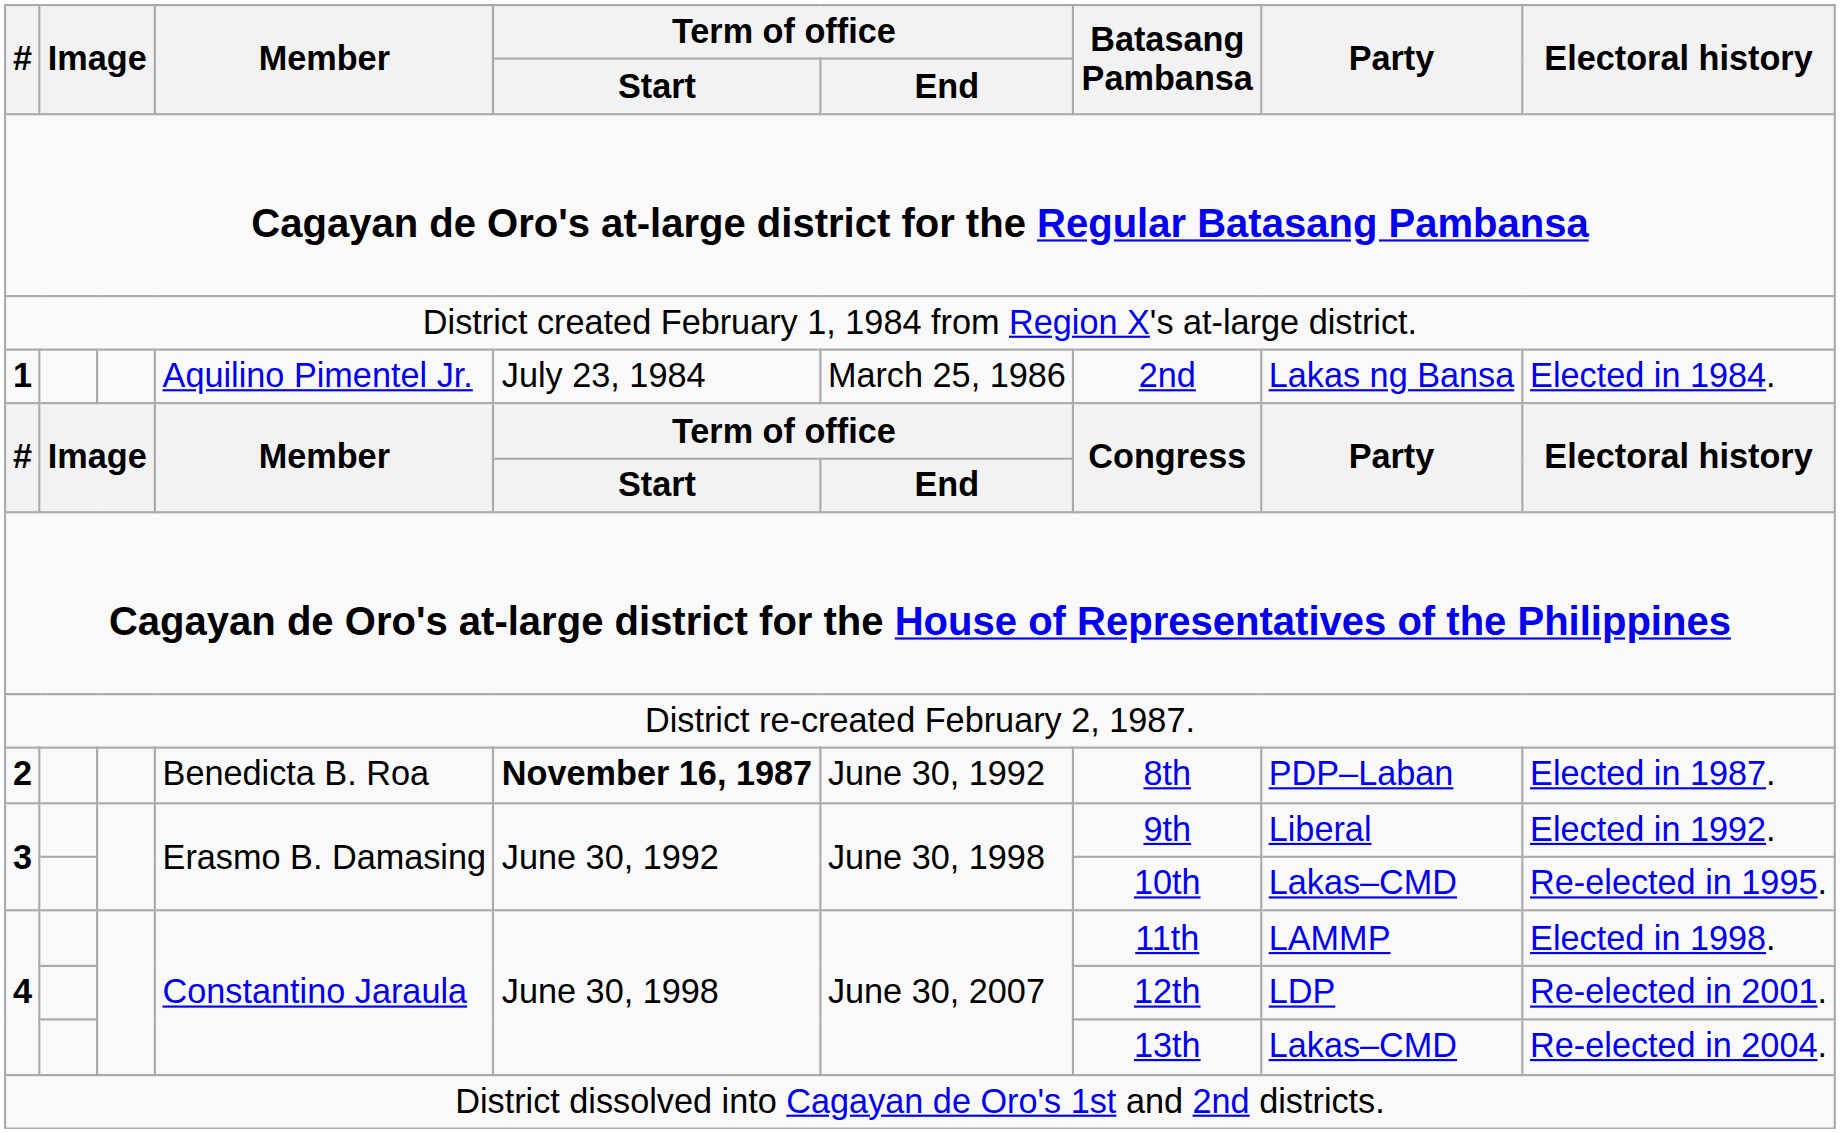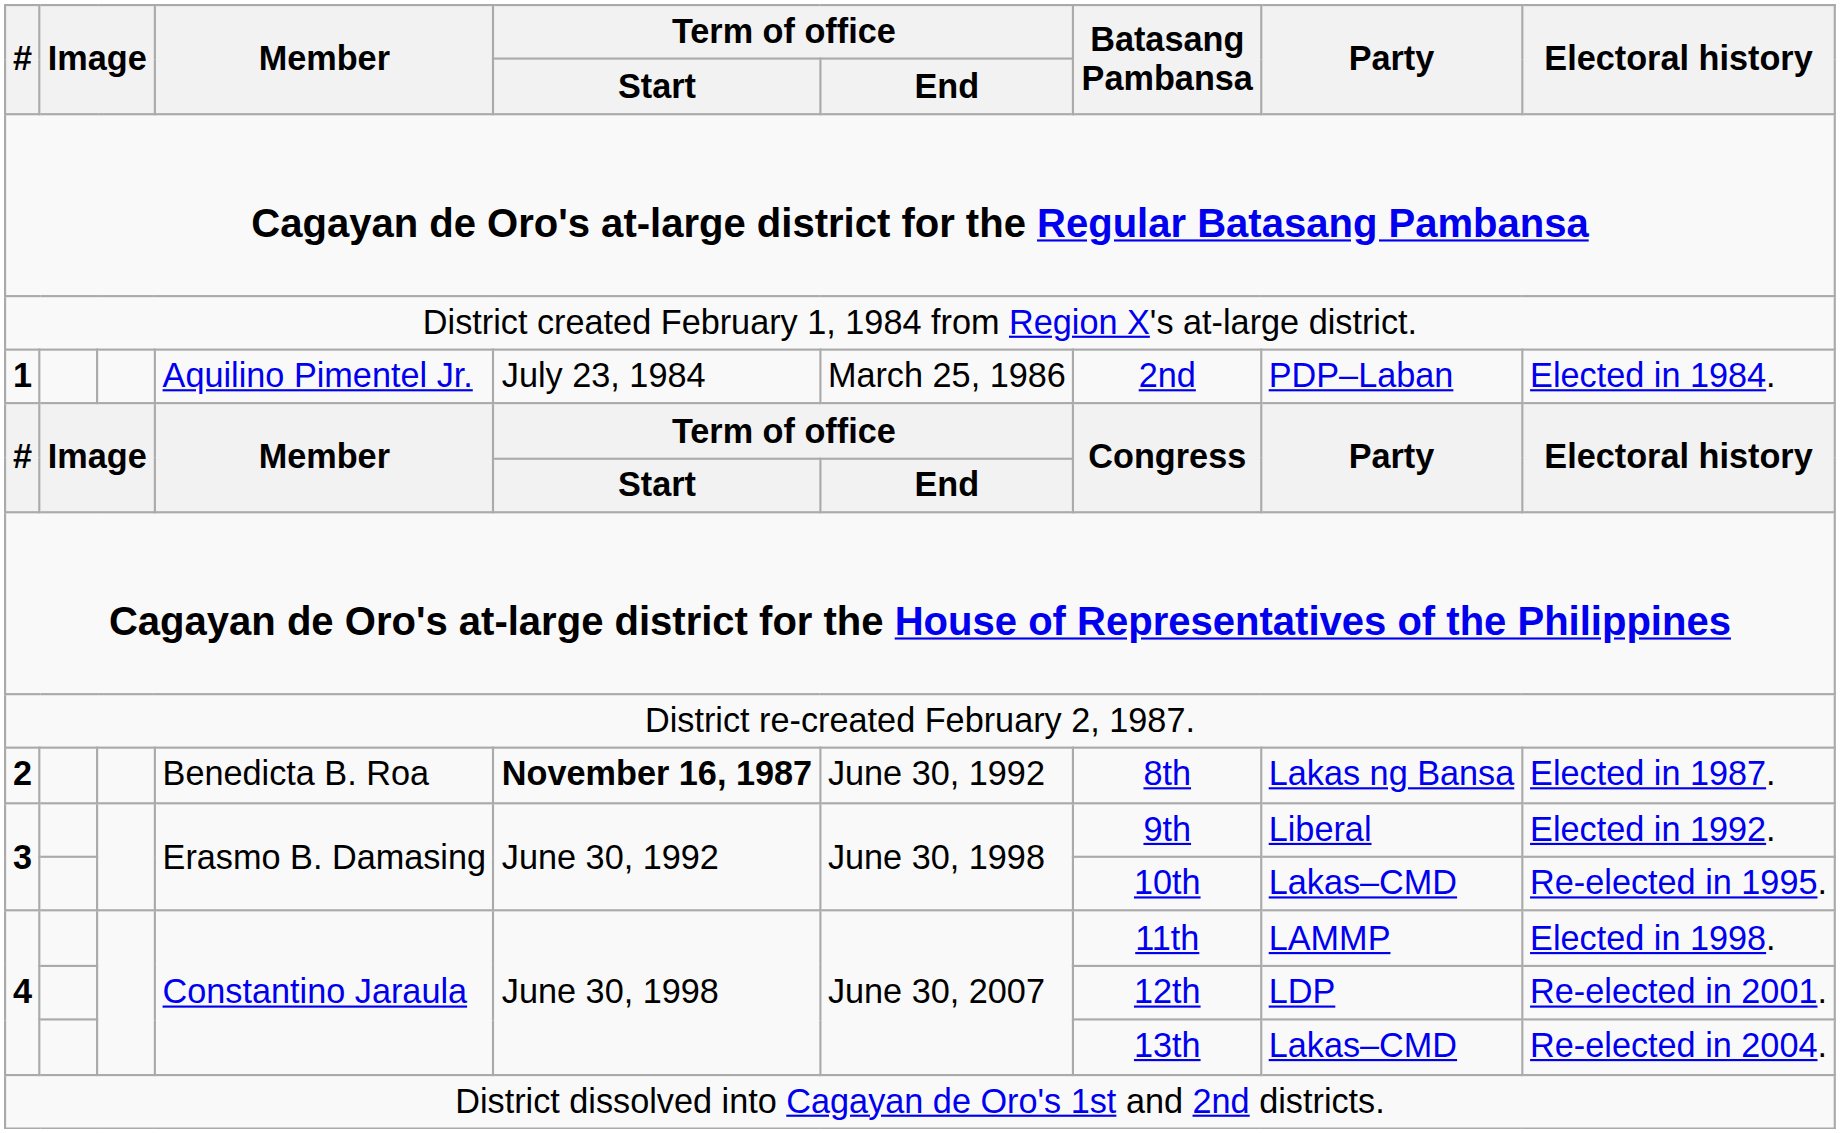(1391, 376) Lakas ng Bansa -> (1361, 376) PDP–Laban
(1361, 774) PDP–Laban -> (1391, 774) Lakas ng Bansa
